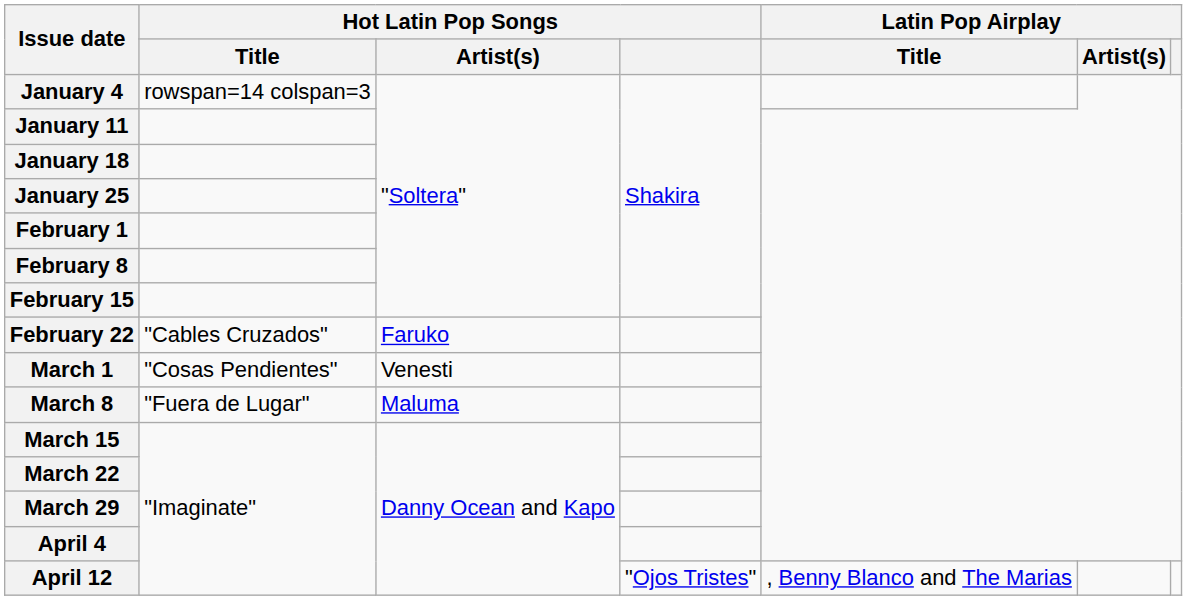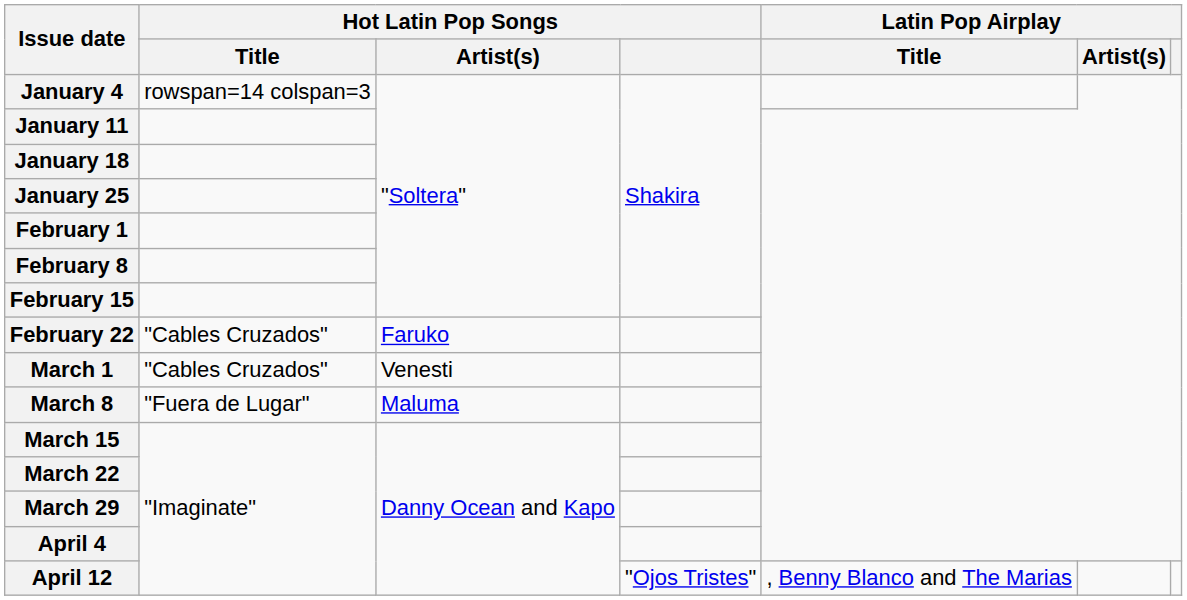(241, 369) "Cosas Pendientes" -> (236, 369) "Cables Cruzados"
